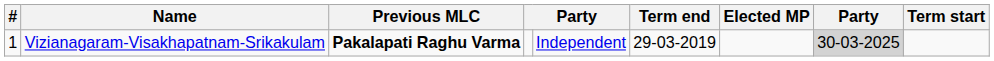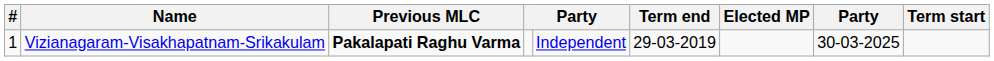(858, 42) lightgrey background -> (858, 42) no background
